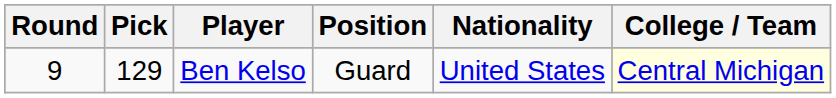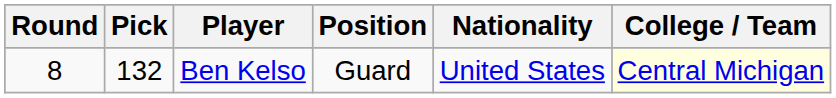(55, 69) 9 -> (55, 69) 8
(139, 69) 129 -> (139, 69) 132
